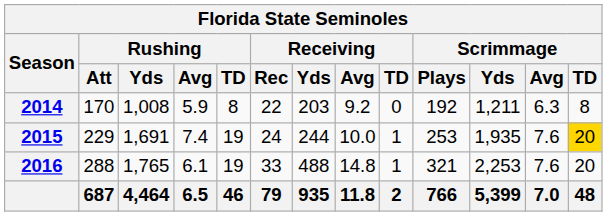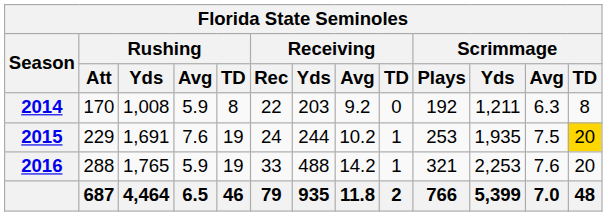(195, 136) 7.4 -> (195, 136) 7.6
(357, 136) 10.0 -> (357, 136) 10.2
(547, 136) 7.6 -> (547, 136) 7.5
(195, 166) 6.1 -> (195, 166) 5.9
(357, 166) 14.8 -> (357, 166) 14.2
